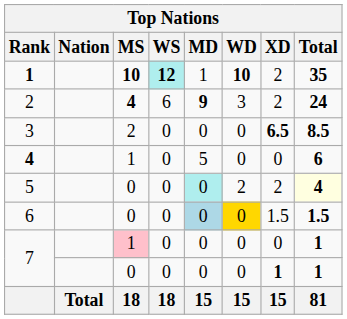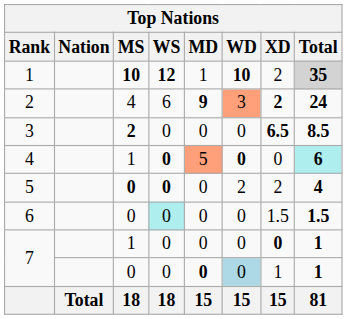(29, 74) bold -> (29, 74) normal
(166, 74) paleturquoise background -> (166, 74) no background
(318, 74) no background -> (318, 74) lightgrey background
(131, 103) bold -> (131, 103) normal
(242, 103) no background -> (242, 103) lightsalmon background
(278, 103) normal -> (278, 103) bold
(131, 131) normal -> (131, 131) bold
(29, 159) bold -> (29, 159) normal
(166, 159) normal -> (166, 159) bold
(203, 159) no background -> (203, 159) lightsalmon background
(242, 159) normal -> (242, 159) bold
(318, 159) no background -> (318, 159) paleturquoise background
(131, 187) normal -> (131, 187) bold
(166, 187) normal -> (166, 187) bold
(203, 187) paleturquoise background -> (203, 187) no background
(318, 187) lightyellow background -> (318, 187) no background
(166, 215) no background -> (166, 215) paleturquoise background
(203, 215) lightblue background -> (203, 215) no background
(242, 215) gold background -> (242, 215) no background
(131, 243) pink background -> (131, 243) no background
(278, 243) normal -> (278, 243) bold
(203, 272) normal -> (203, 272) bold
(242, 272) no background -> (242, 272) lightblue background
(278, 272) bold -> (278, 272) normal
